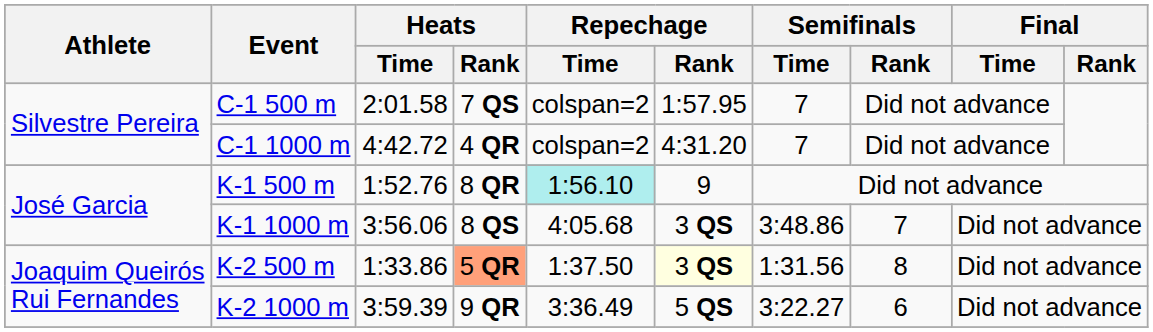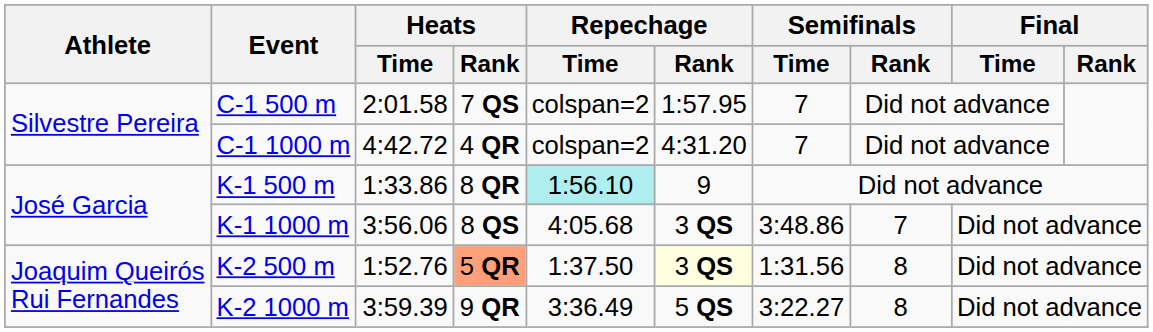(405, 185) 1:52.76 -> (405, 185) 1:33.86
(405, 266) 1:33.86 -> (405, 266) 1:52.76
(901, 307) 6 -> (901, 307) 8
